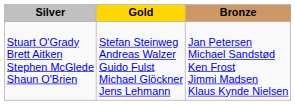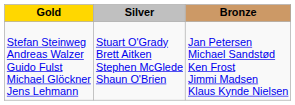columns swapped: (141, 13) <-> (50, 13)
